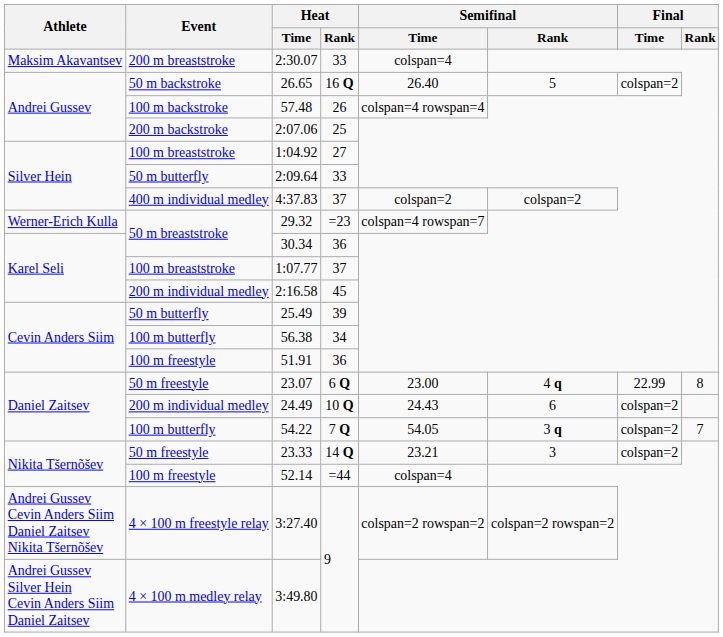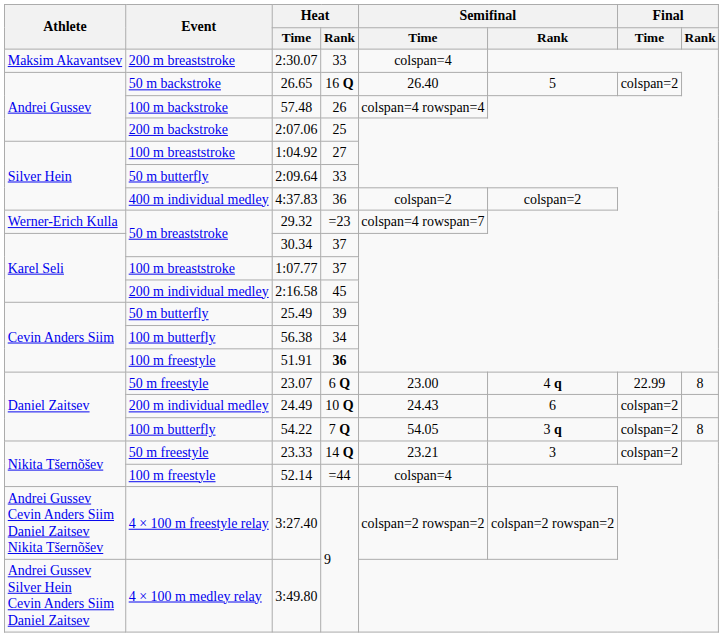(339, 199) 37 -> (339, 199) 36
(339, 245) 36 -> (339, 245) 37
(339, 360) normal -> (339, 360) bold
(700, 429) 7 -> (700, 429) 8
